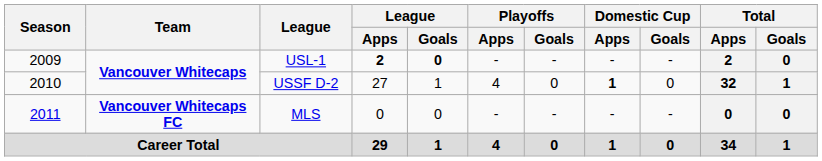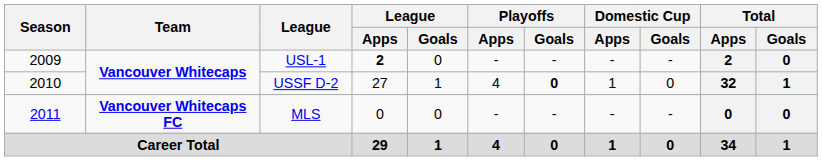(438, 61) bold -> (438, 61) normal
(554, 84) normal -> (554, 84) bold
(612, 84) bold -> (612, 84) normal
